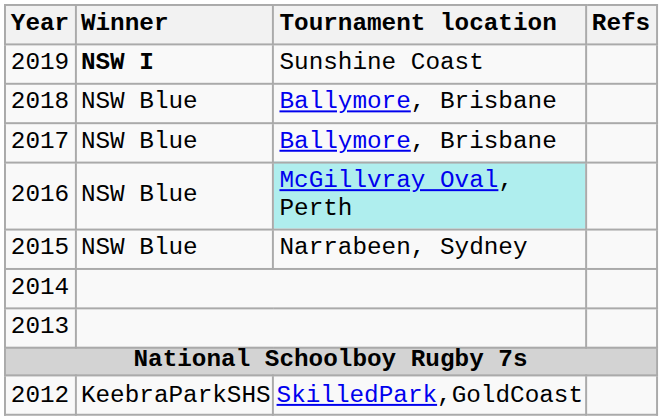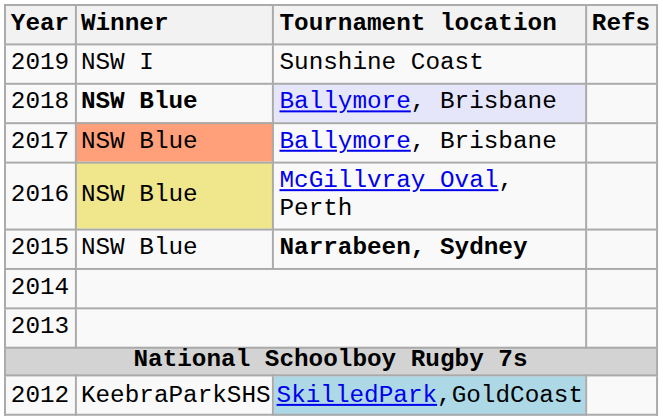(117, 64) bold -> (117, 64) normal
(139, 104) normal -> (139, 104) bold
(418, 104) no background -> (418, 104) lavender background
(139, 143) no background -> (139, 143) lightsalmon background
(139, 196) no background -> (139, 196) khaki background
(396, 196) paleturquoise background -> (396, 196) no background
(404, 249) normal -> (404, 249) bold
(430, 396) no background -> (430, 396) lightblue background
